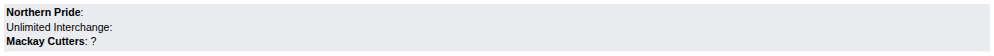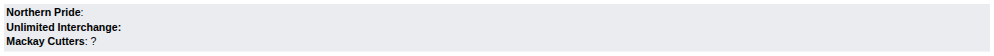(59, 27) normal -> (64, 27) bold
